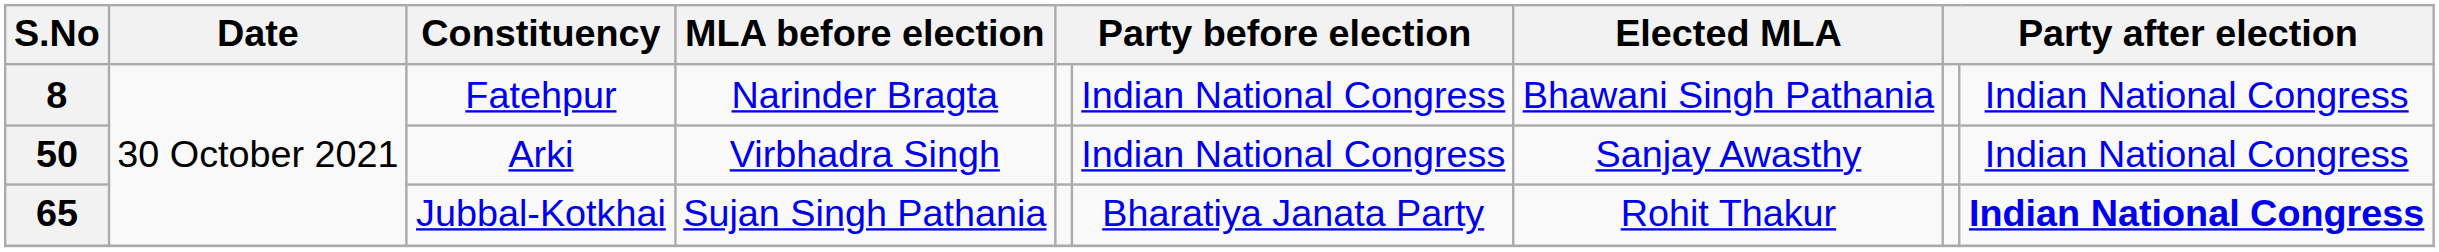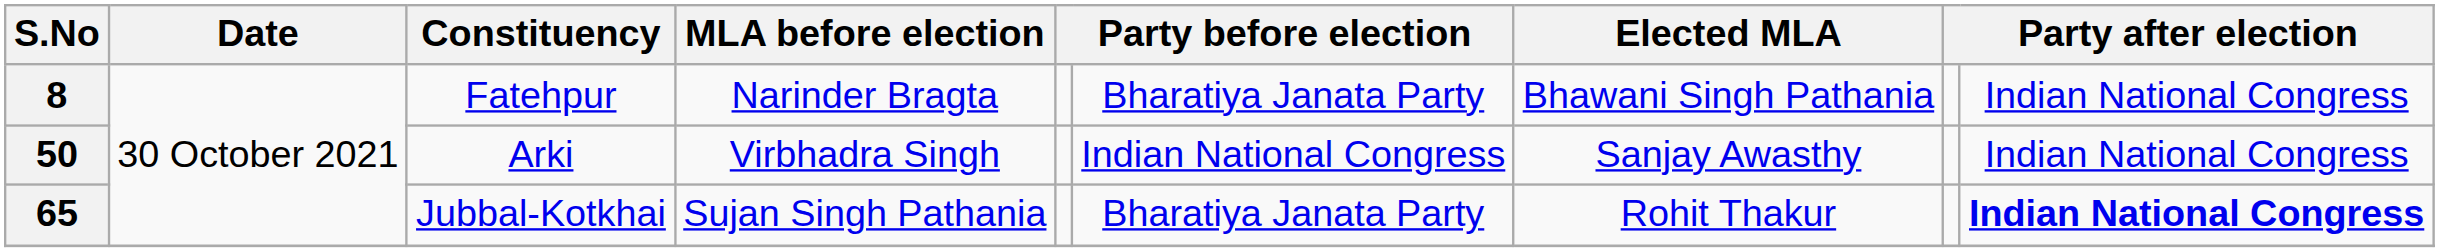(1293, 94) Indian National Congress -> (1293, 94) Bharatiya Janata Party
